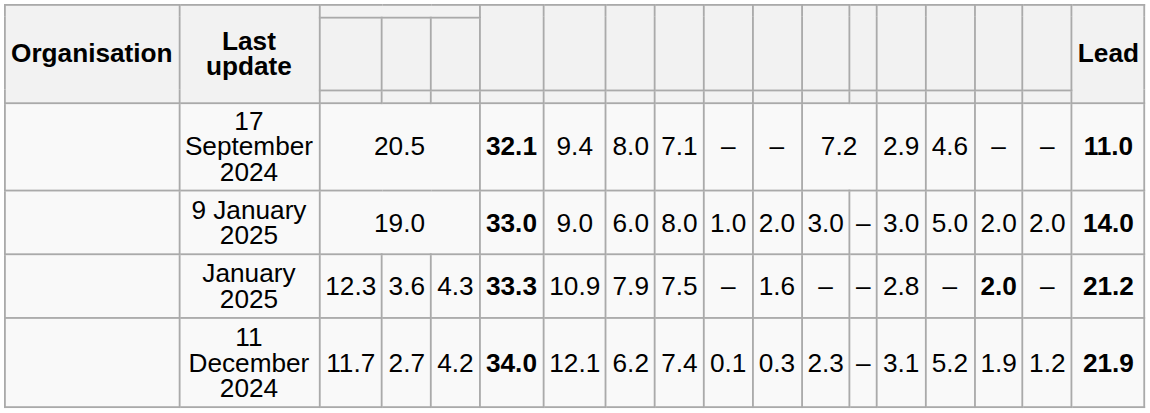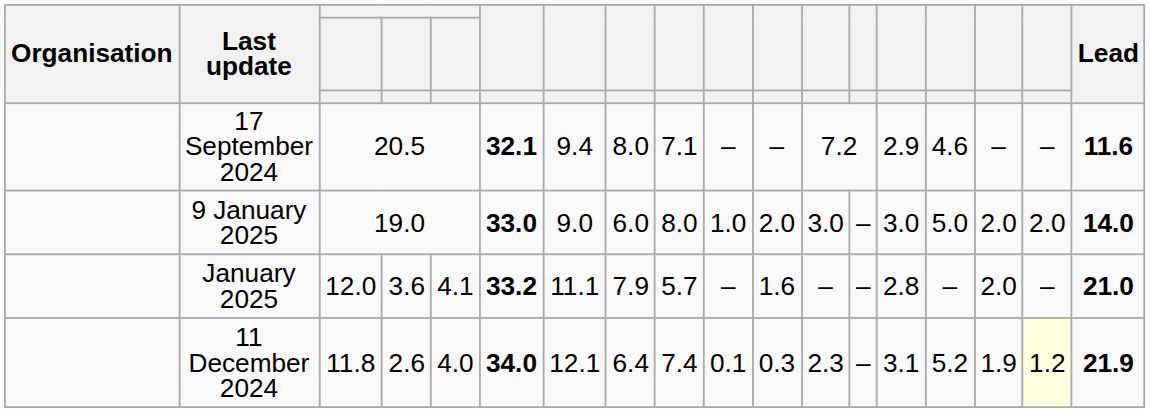(1108, 147) 11.0 -> (1108, 147) 11.6
(351, 286) 12.3 -> (351, 286) 12.0
(455, 286) 4.3 -> (455, 286) 4.1
(511, 286) 33.3 -> (511, 286) 33.2
(575, 286) 10.9 -> (575, 286) 11.1
(679, 286) 7.5 -> (679, 286) 5.7
(999, 286) bold -> (999, 286) normal
(1108, 286) 21.2 -> (1108, 286) 21.0
(351, 362) 11.7 -> (351, 362) 11.8
(407, 362) 2.7 -> (407, 362) 2.6
(455, 362) 4.2 -> (455, 362) 4.0
(631, 362) 6.2 -> (631, 362) 6.4
(1047, 362) no background -> (1047, 362) lightyellow background
